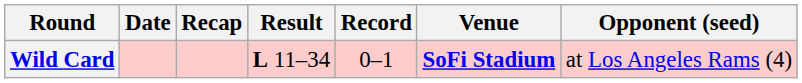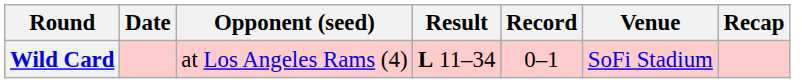columns swapped: (679, 22) <-> (212, 22)
(489, 58) bold -> (650, 58) normal
